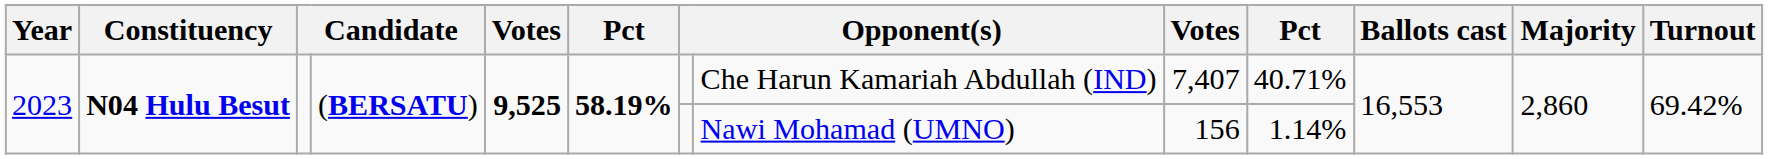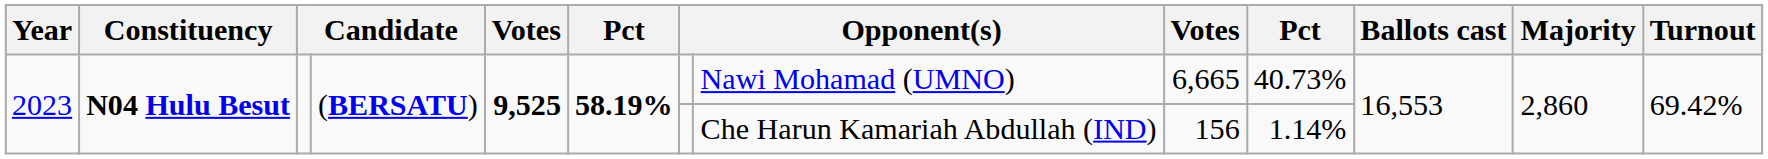(929, 78) Che Harun Kamariah Abdullah (IND) -> (858, 78) Nawi Mohamad (UMNO)
(1206, 78) 7,407 -> (1206, 78) 6,665
(1300, 78) 40.71% -> (1300, 78) 40.73%
(858, 128) Nawi Mohamad (UMNO) -> (929, 128) Che Harun Kamariah Abdullah (IND)
